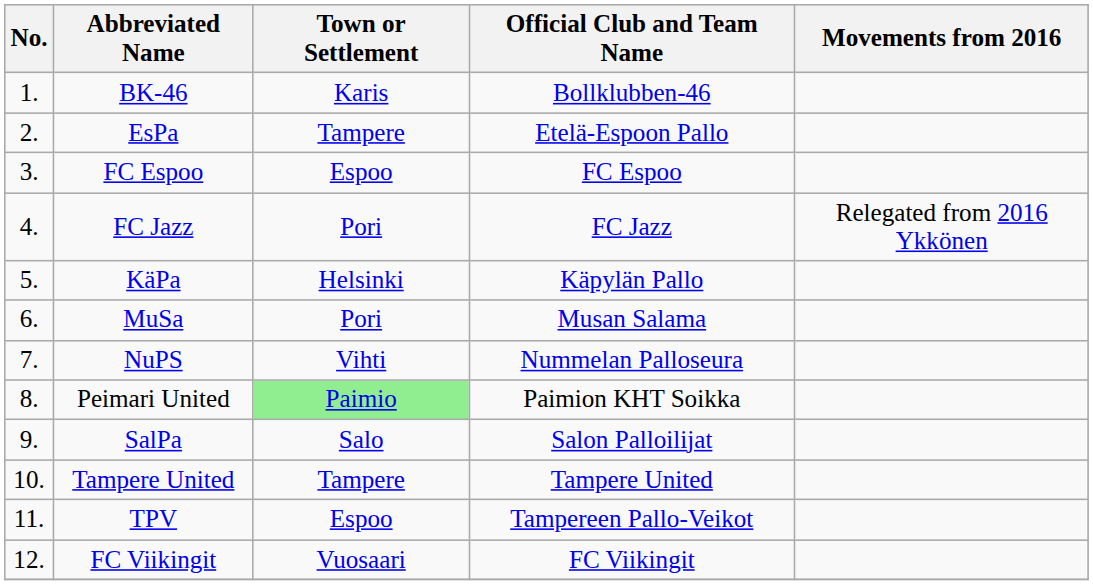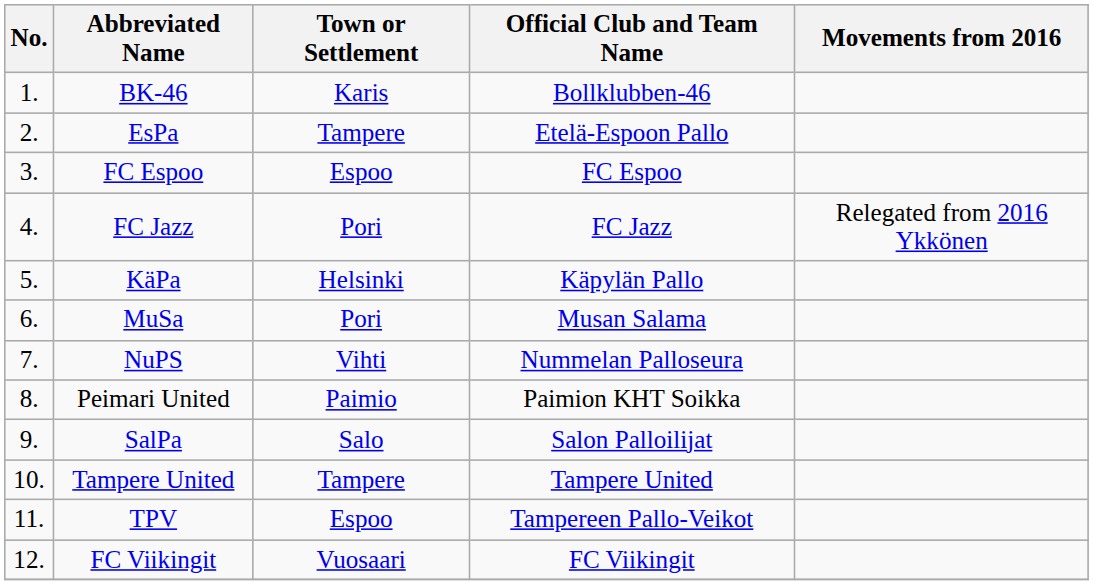(361, 399) lightgreen background -> (361, 399) no background
